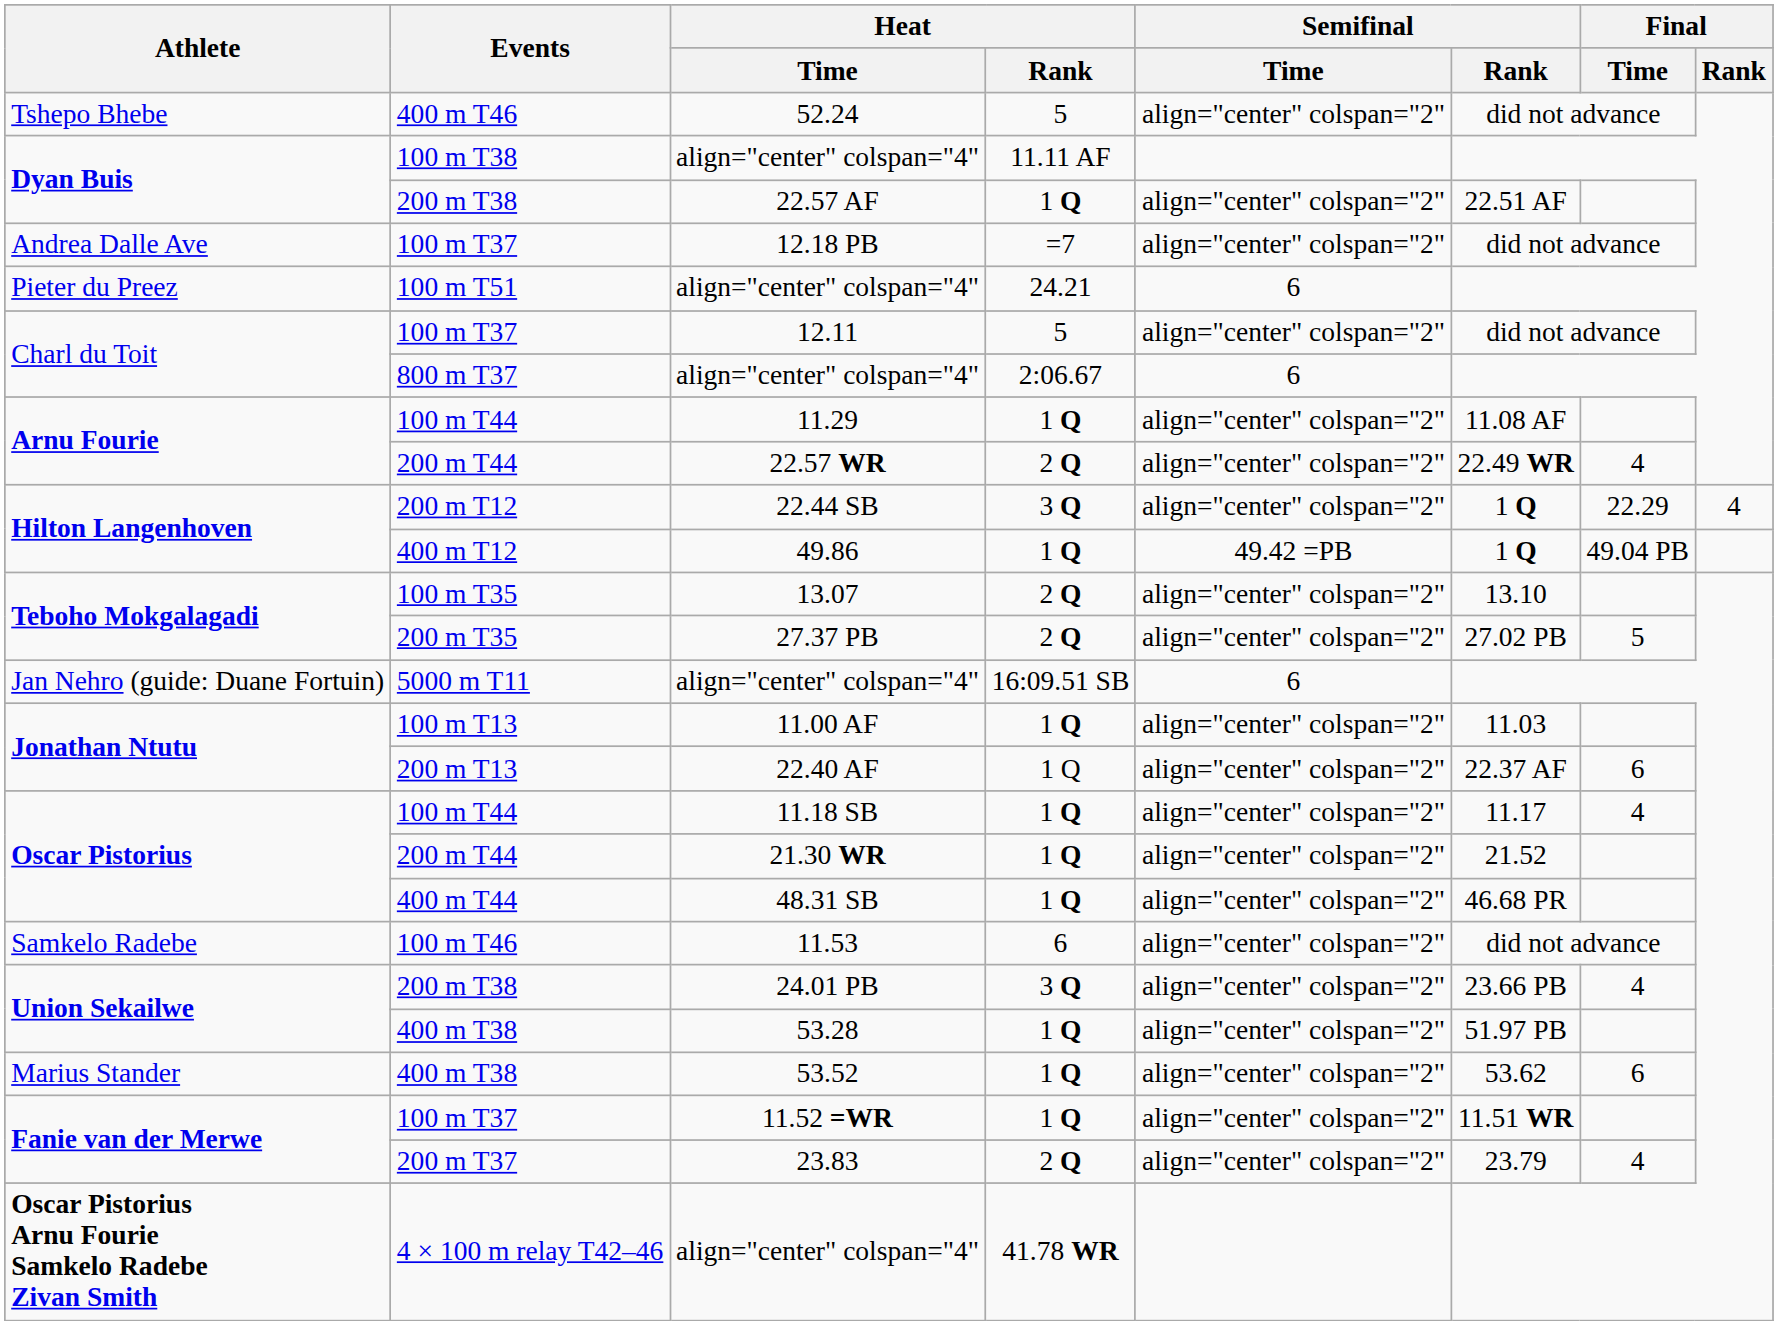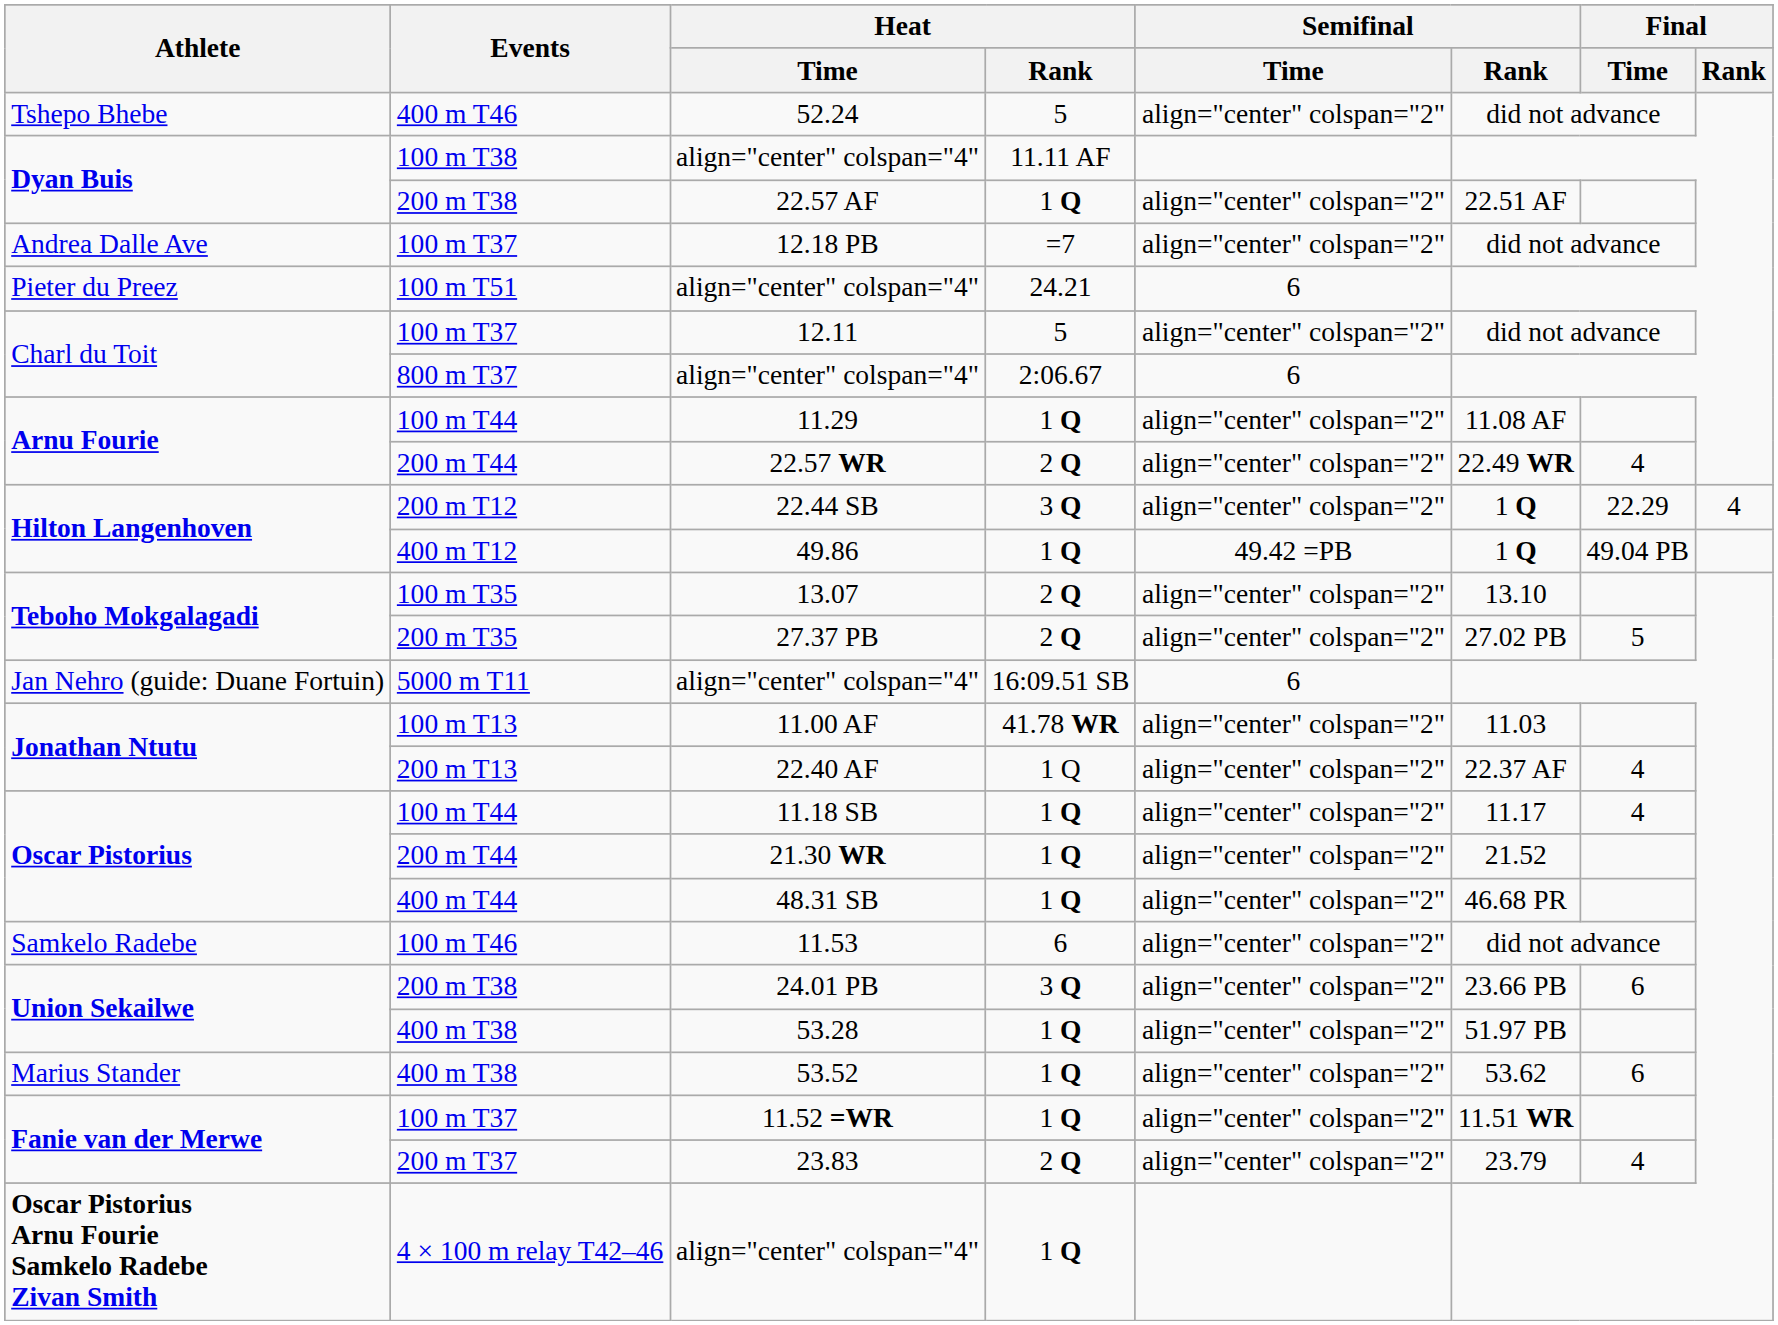(1060, 724) 1 Q -> (1060, 724) 41.78 WR
(1638, 768) 6 -> (1638, 768) 4
(1638, 986) 4 -> (1638, 986) 6
(1060, 1251) 41.78 WR -> (1060, 1251) 1 Q
